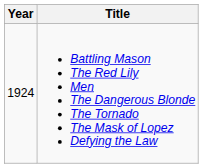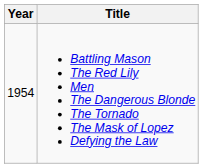(21, 93) 1924 -> (21, 93) 1954
